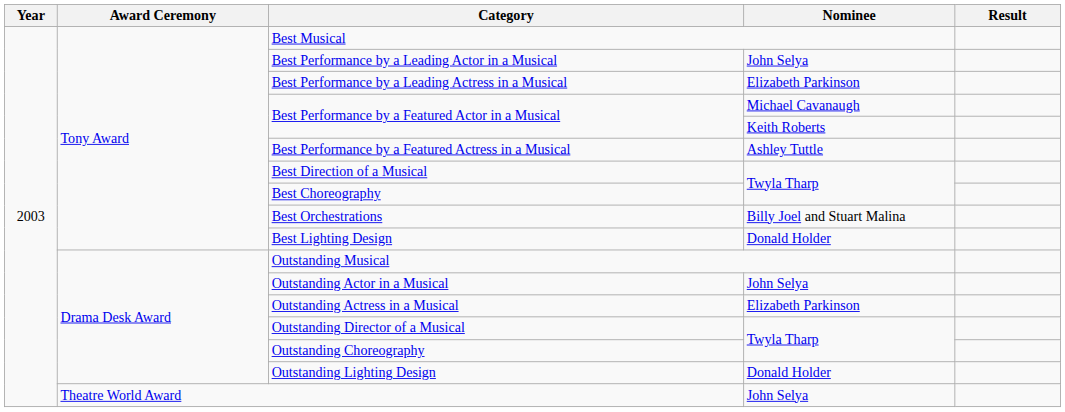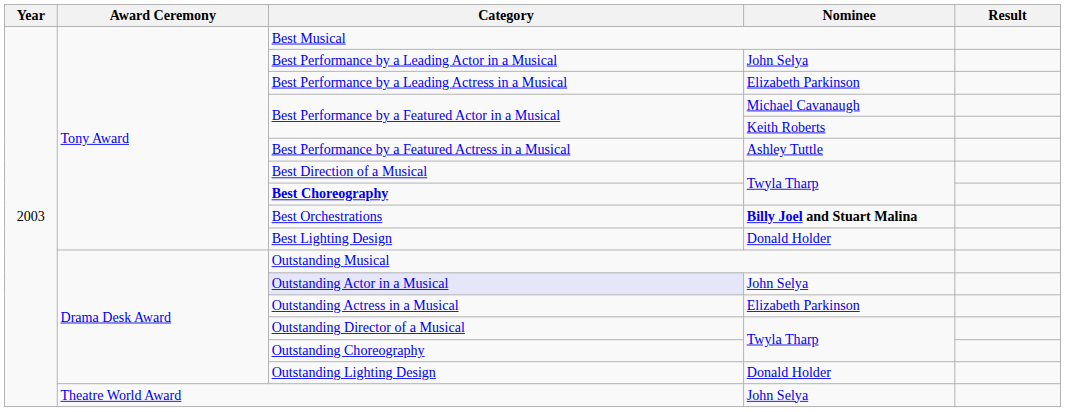(326, 194) normal -> (330, 194) bold
(826, 216) normal -> (832, 216) bold
(360, 283) no background -> (360, 283) lavender background
